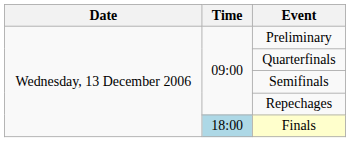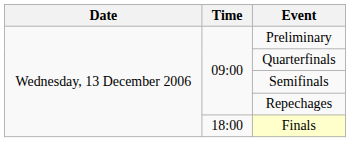(227, 125) lightblue background -> (227, 125) no background
